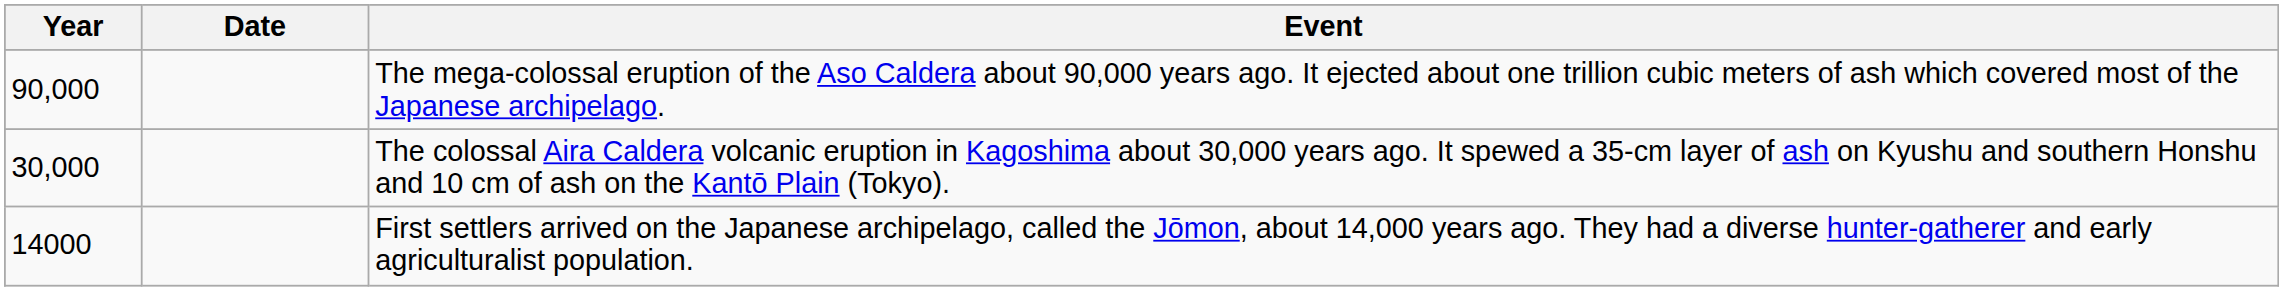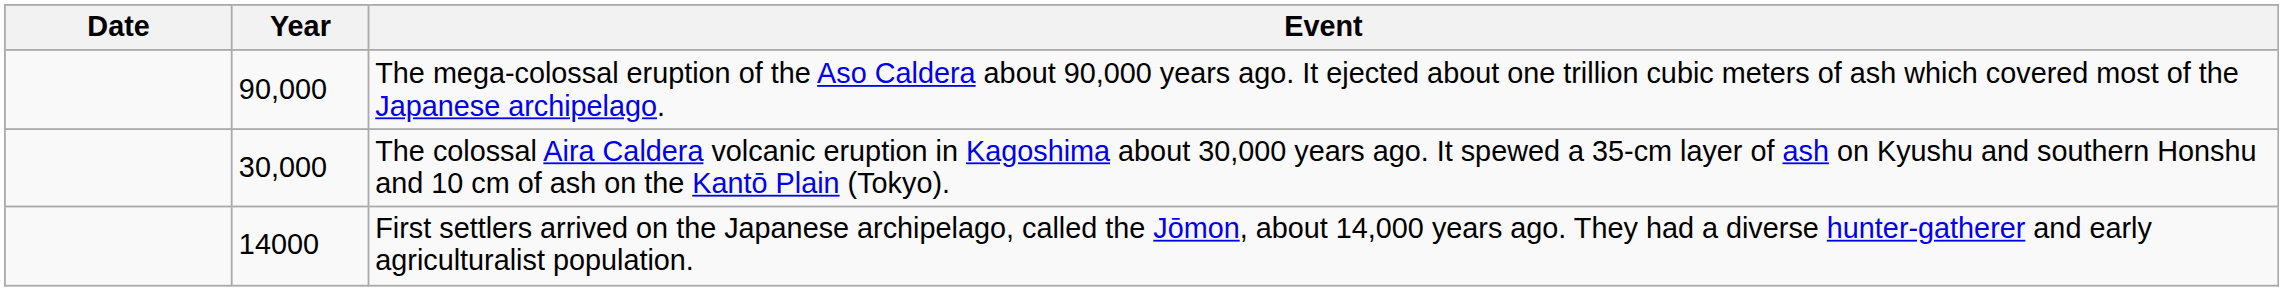columns swapped: (73, 27) <-> (255, 27)
